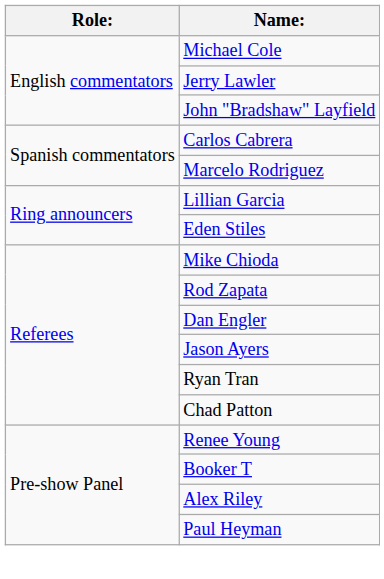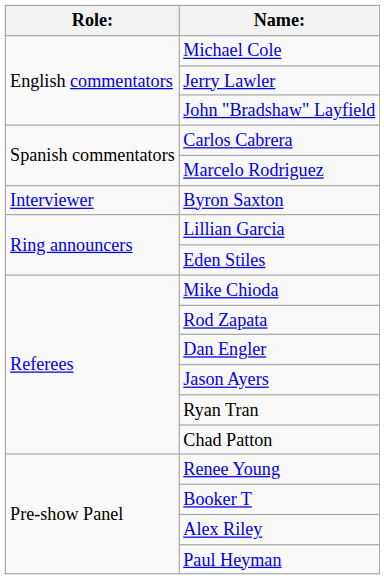+ row: (233, 200)
